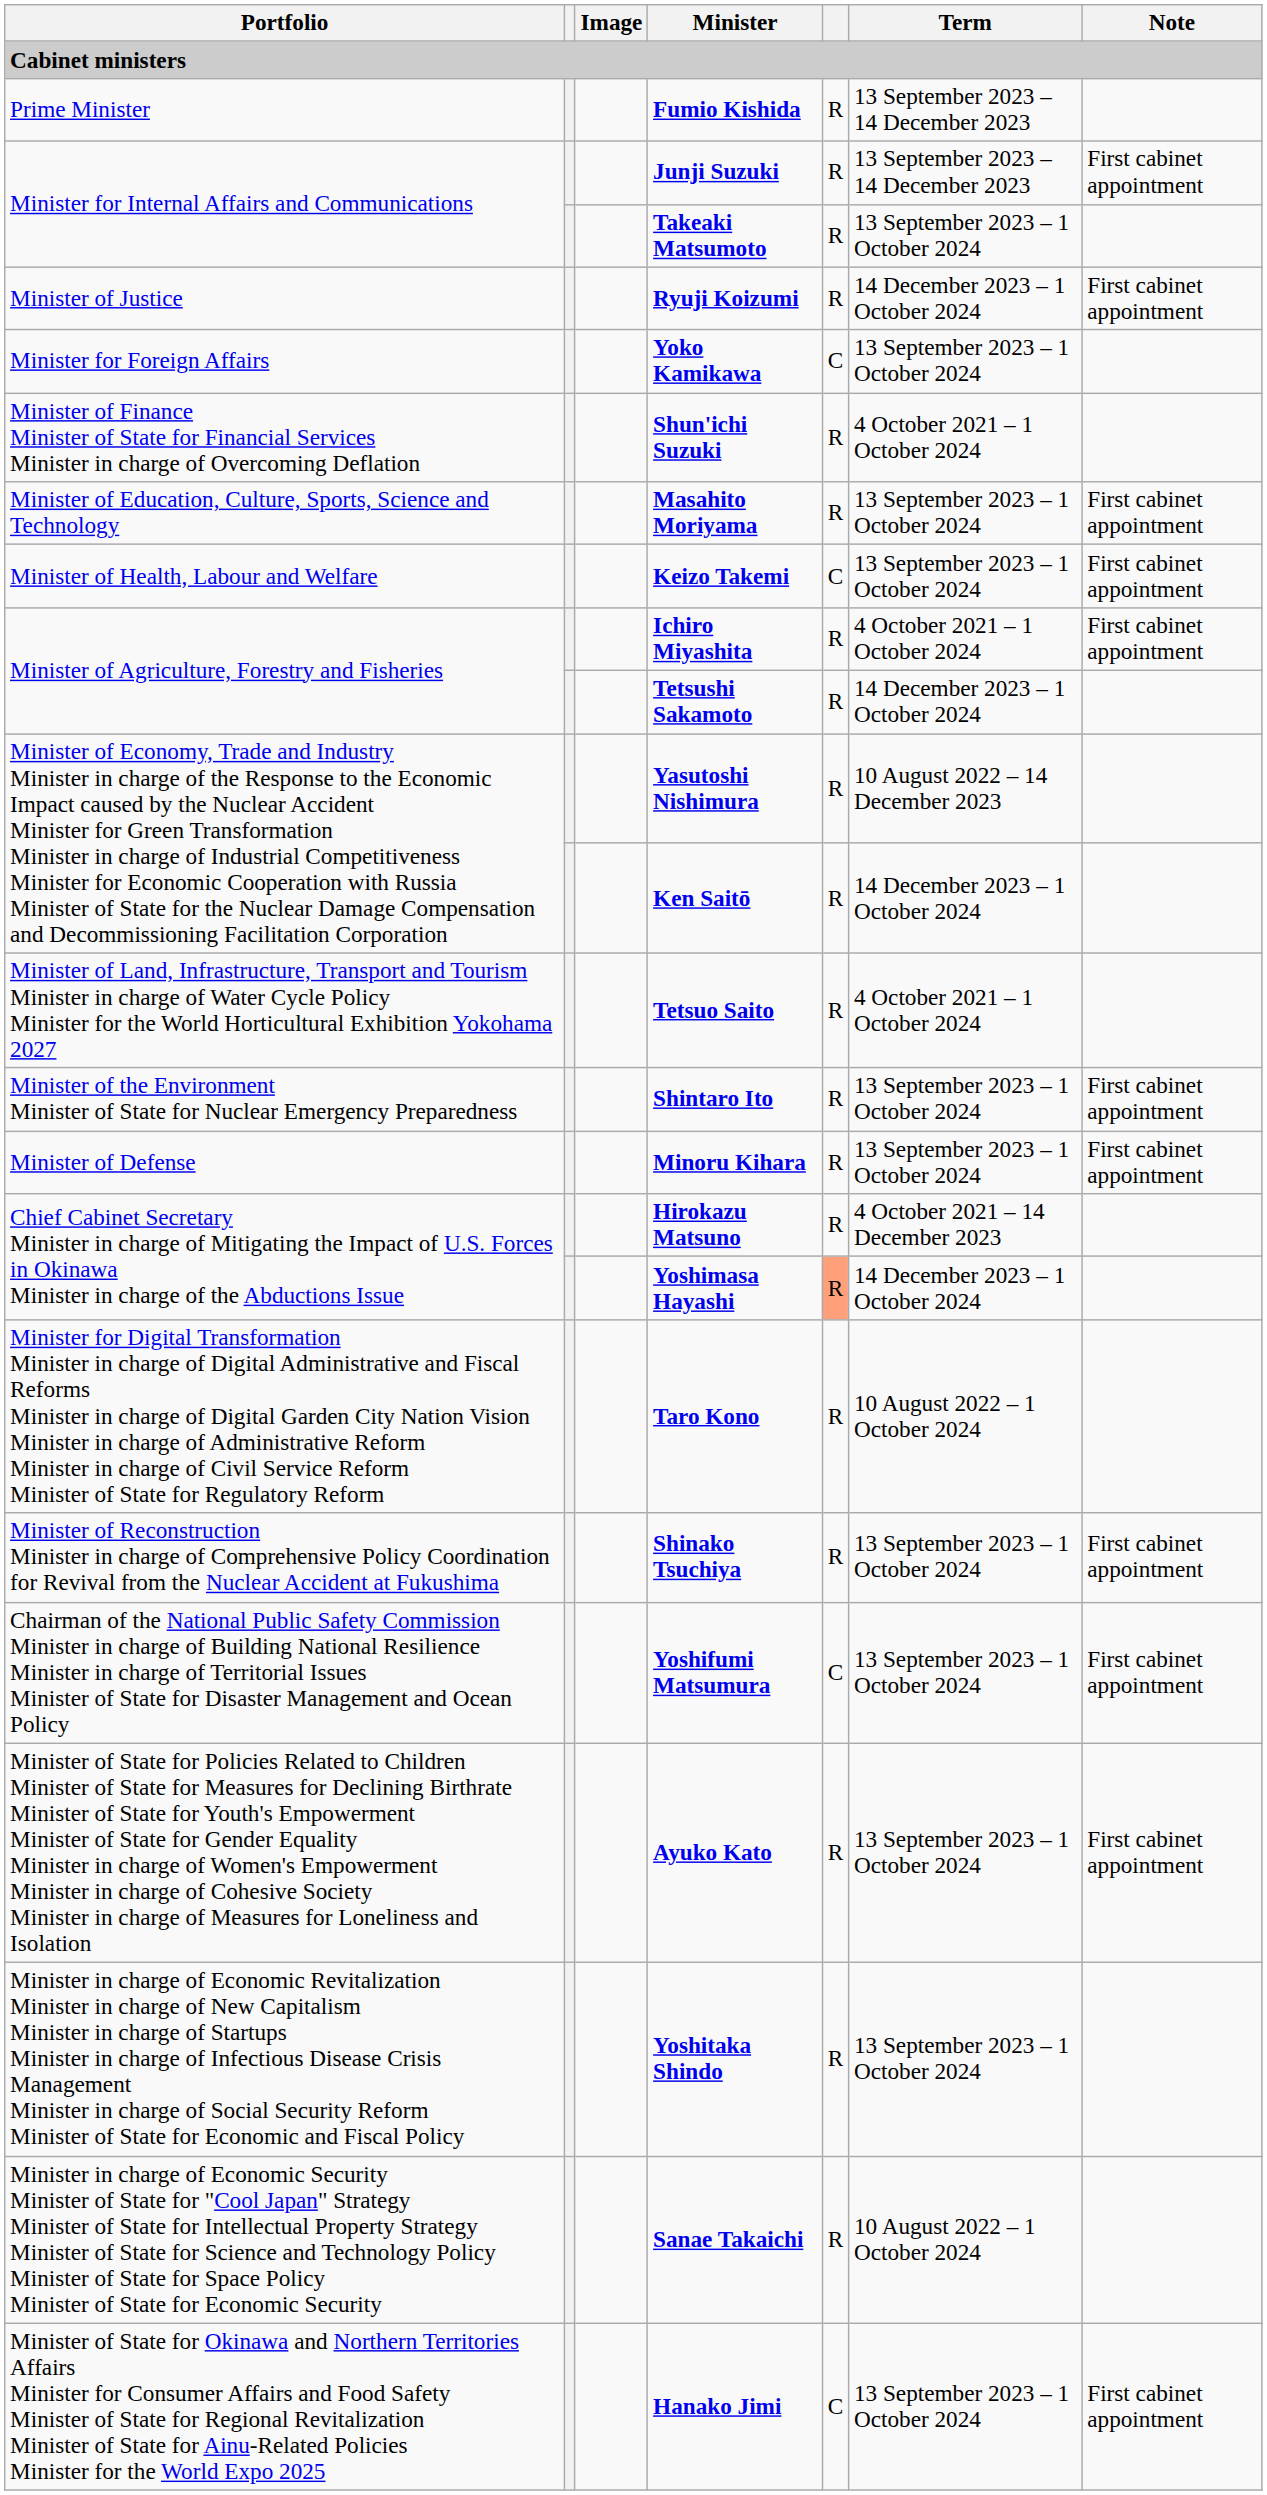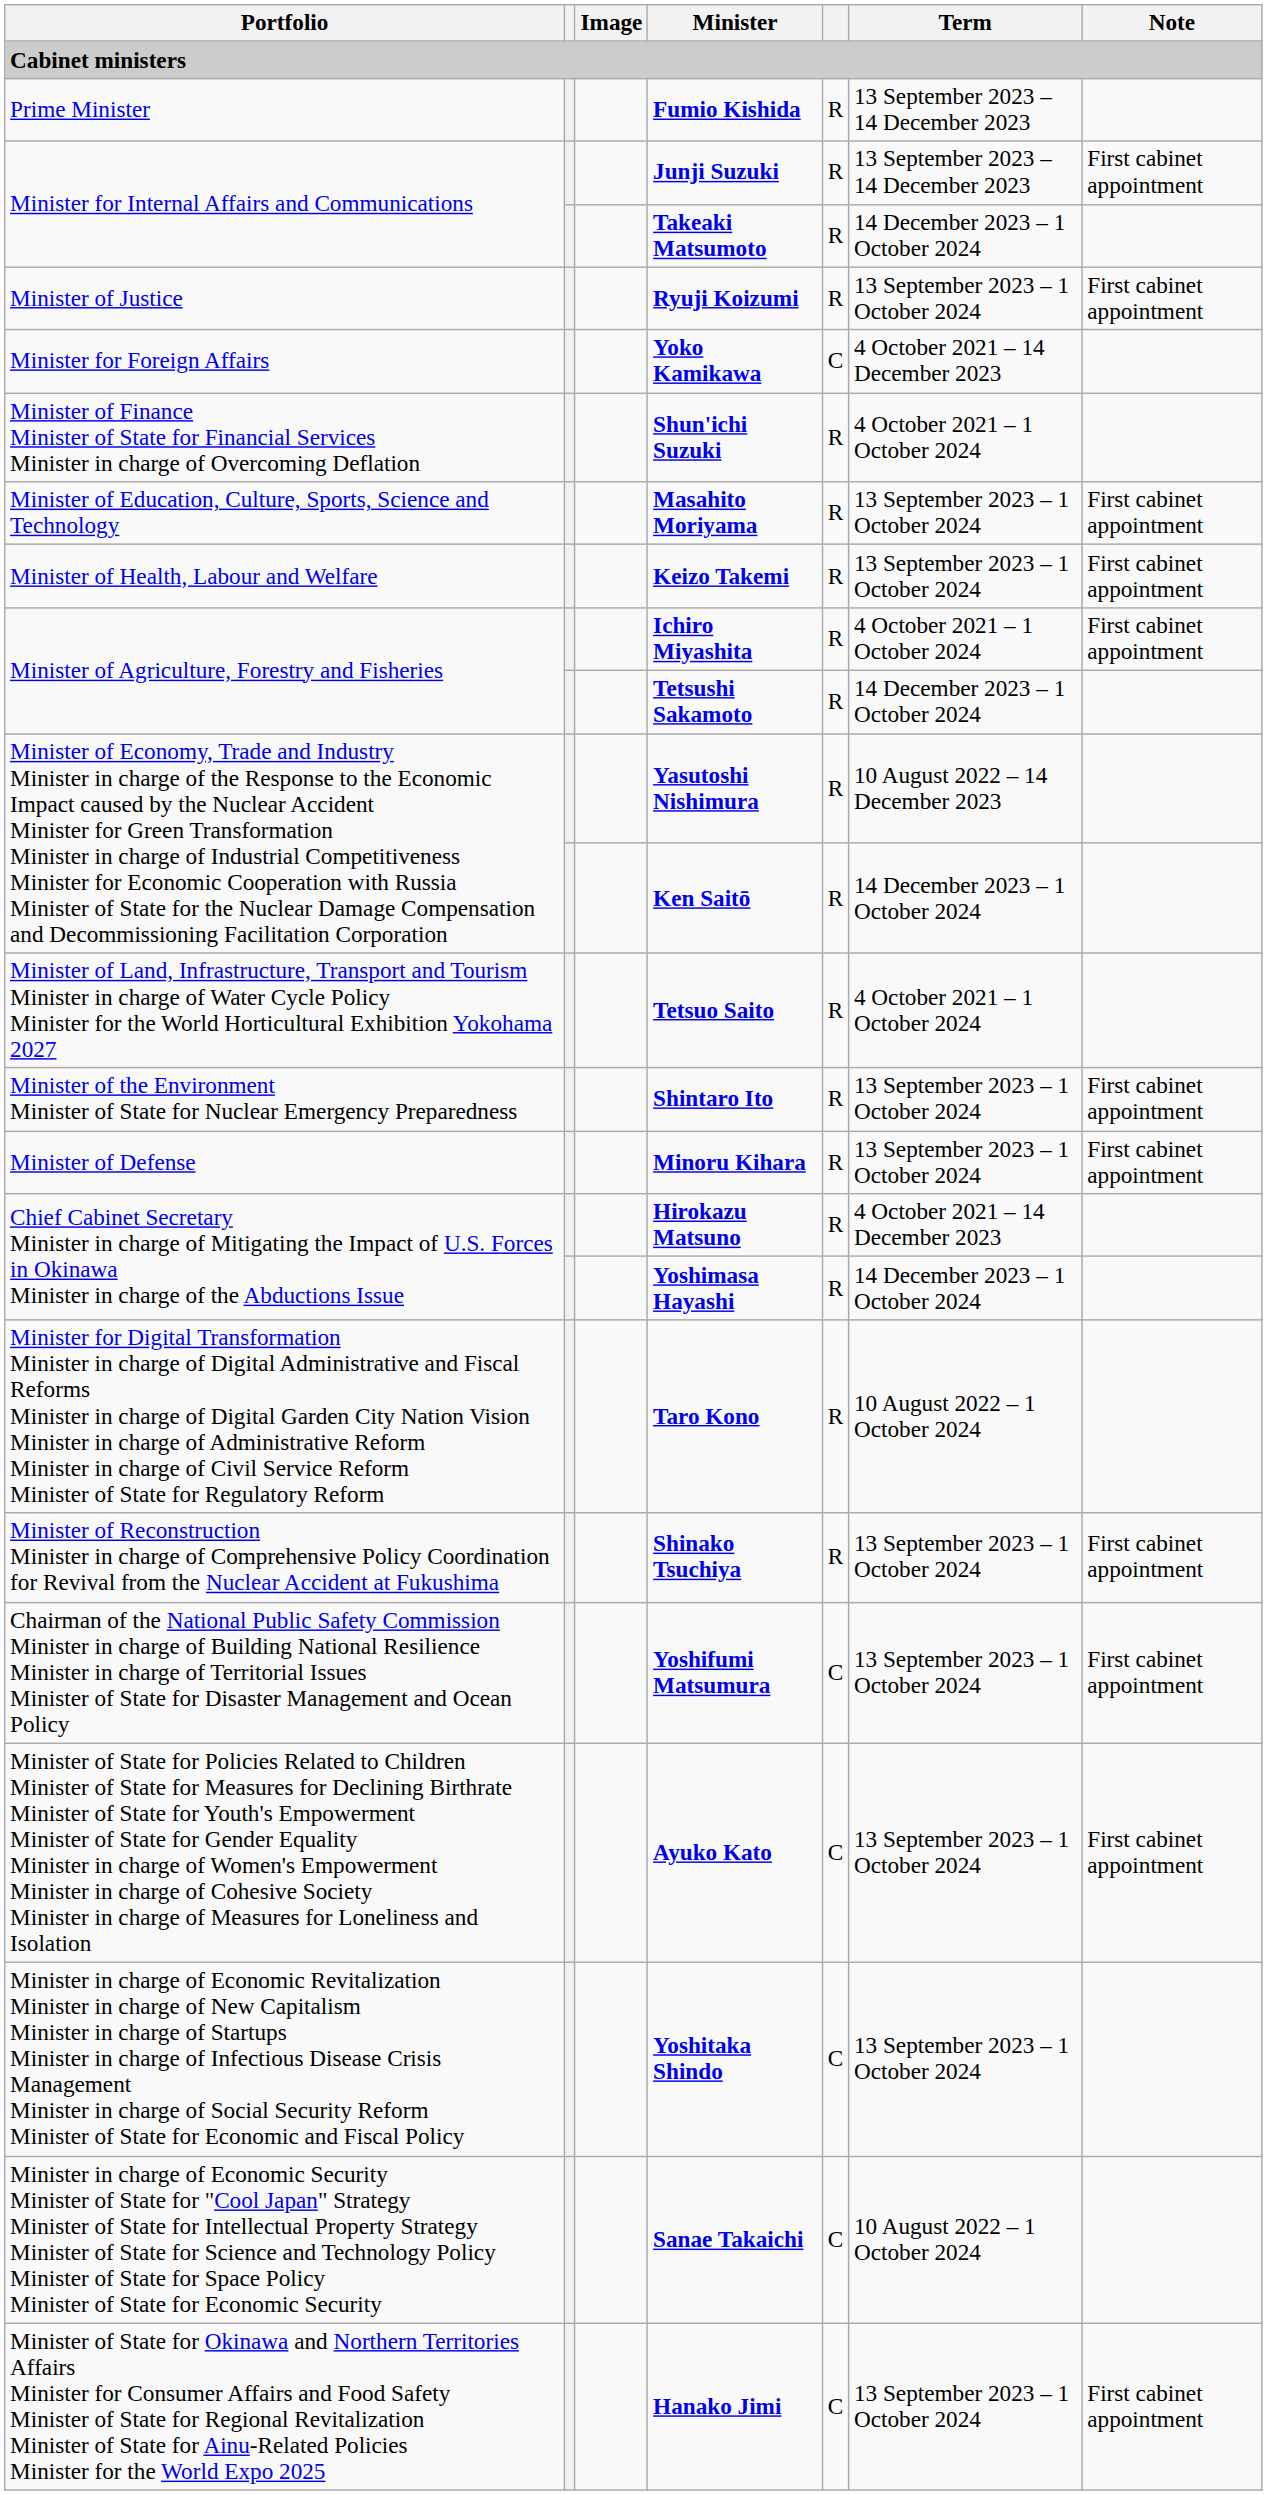(962, 235) 13 September 2023 – 1 October 2024 -> (960, 235) 14 December 2023 – 1 October 2024
(960, 298) 14 December 2023 – 1 October 2024 -> (962, 298) 13 September 2023 – 1 October 2024
(962, 361) 13 September 2023 – 1 October 2024 -> (949, 361) 4 October 2021 – 14 December 2023
(836, 575) C -> (836, 575) R
(836, 1287) lightsalmon background -> (836, 1287) no background
(836, 1852) R -> (836, 1852) C
(836, 2059) R -> (836, 2059) C
(836, 2239) R -> (836, 2239) C
